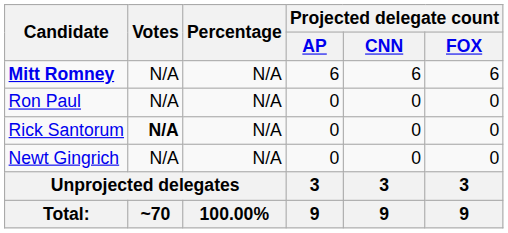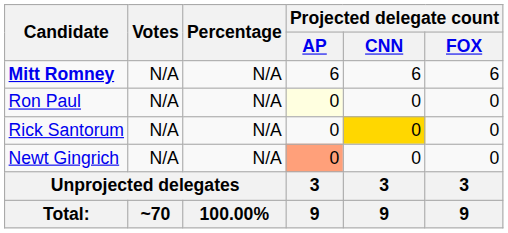(334, 102) no background -> (334, 102) lightyellow background
(164, 130) bold -> (164, 130) normal
(416, 130) no background -> (416, 130) gold background
(334, 158) no background -> (334, 158) lightsalmon background
